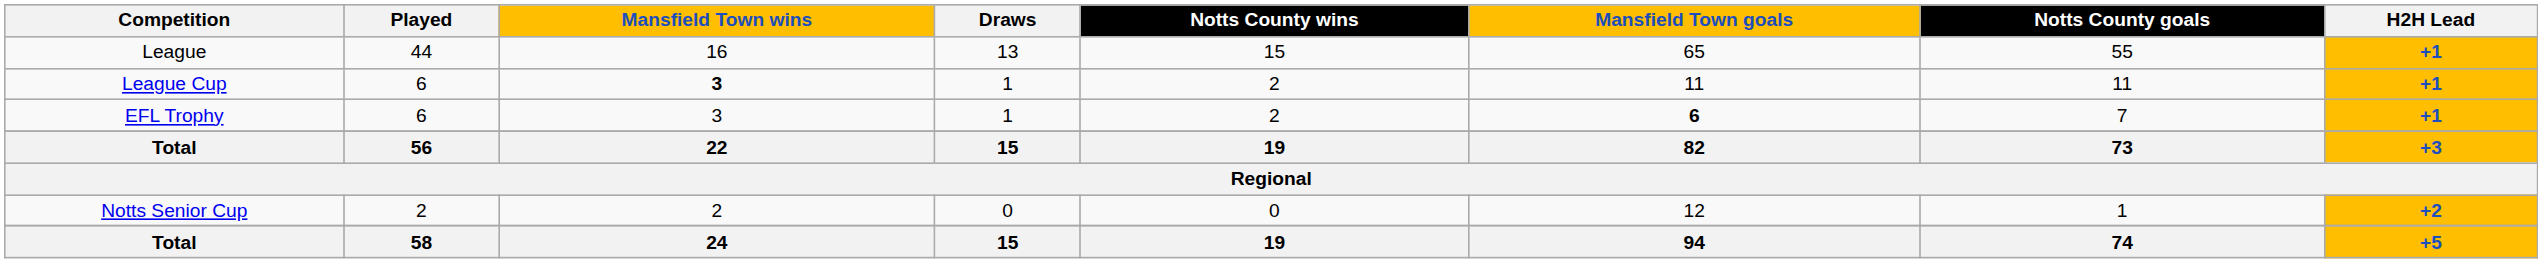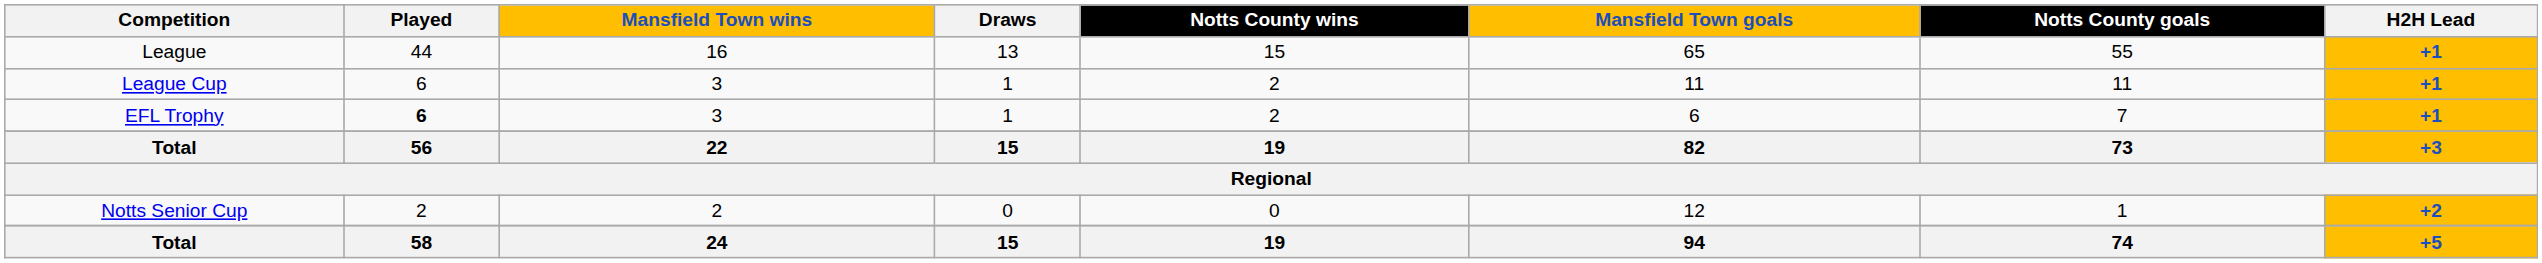(717, 84) bold -> (717, 84) normal
(421, 116) normal -> (421, 116) bold
(1694, 116) bold -> (1694, 116) normal
